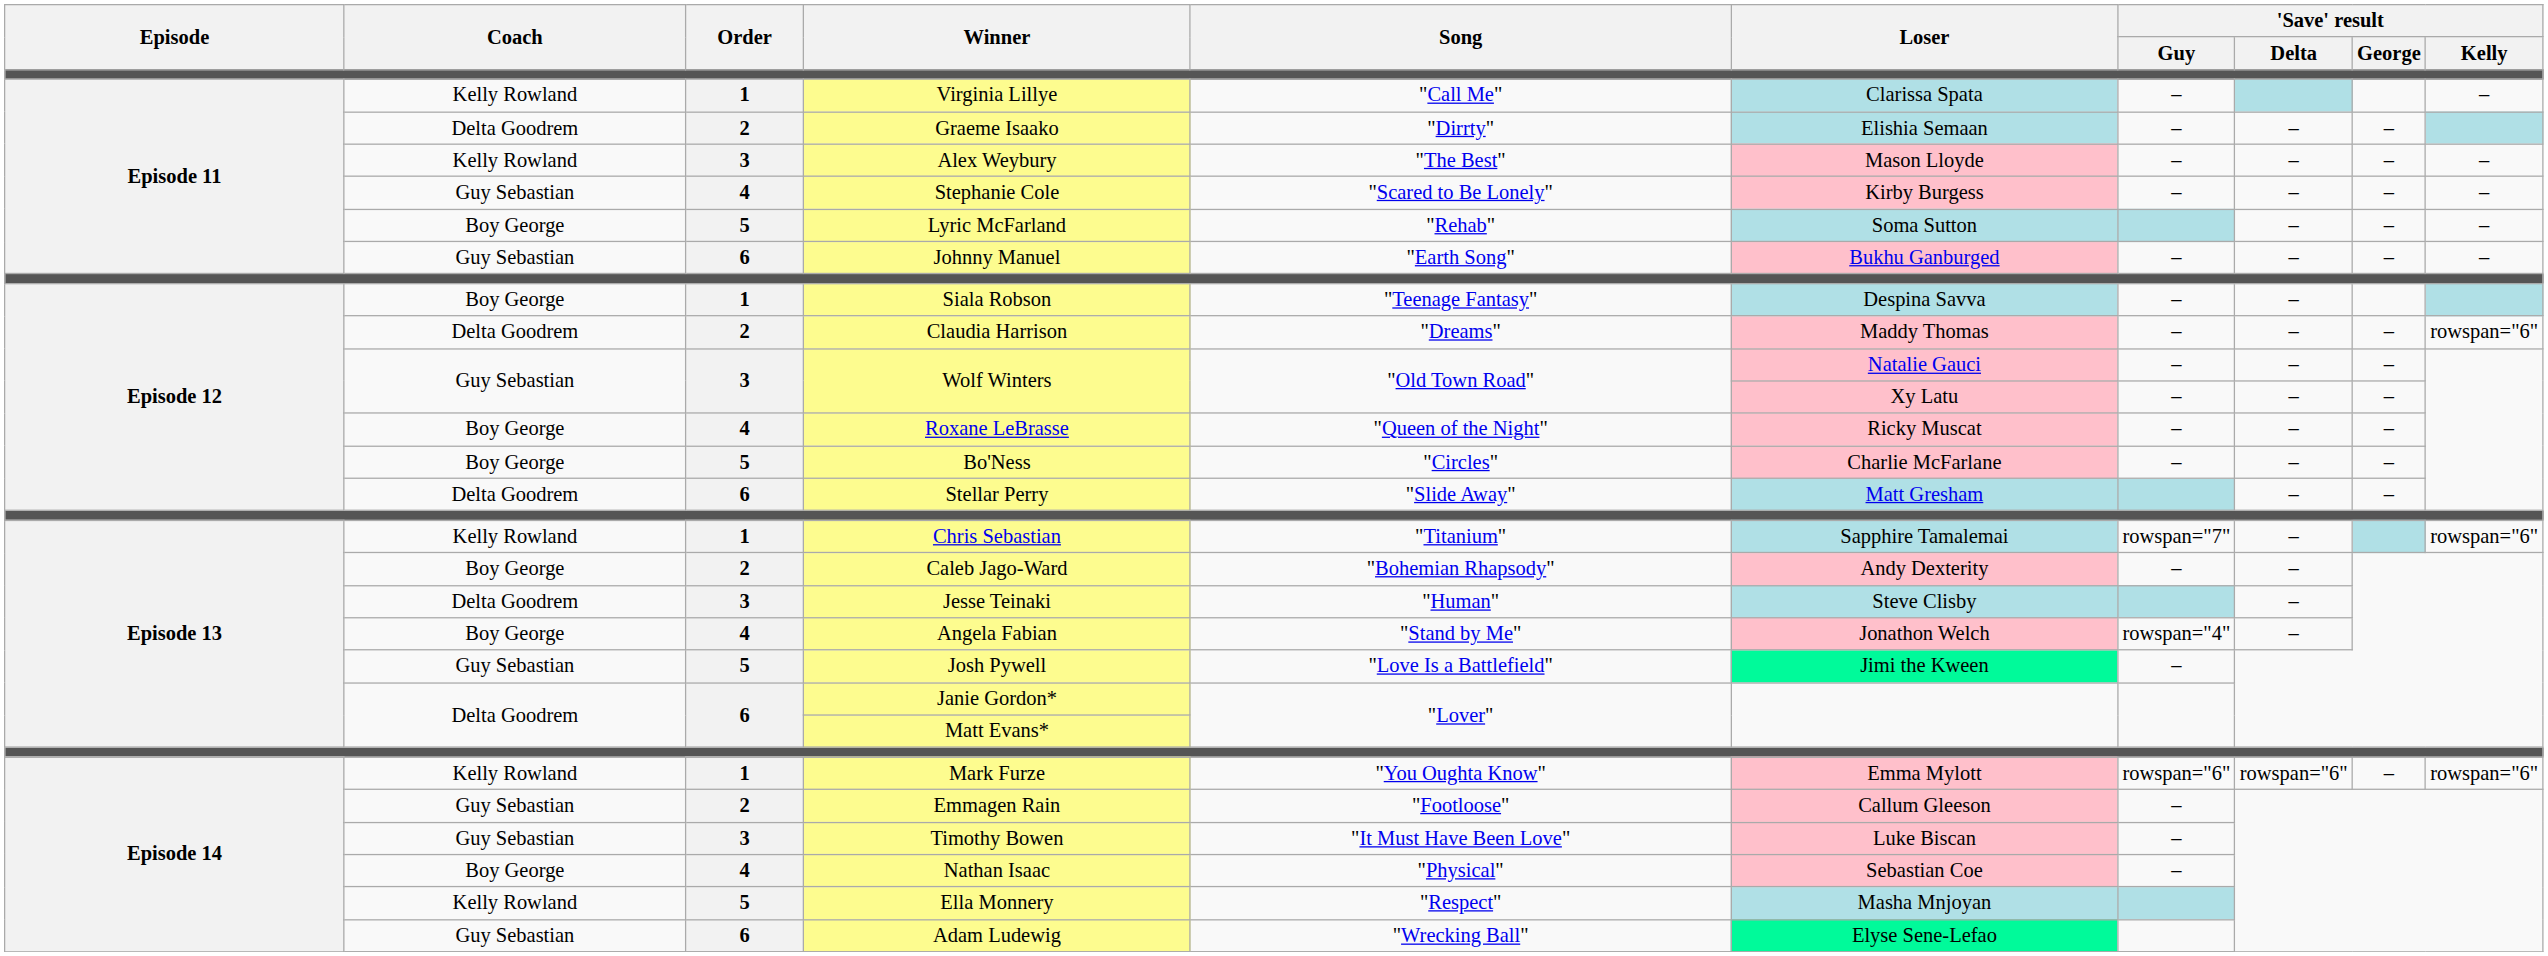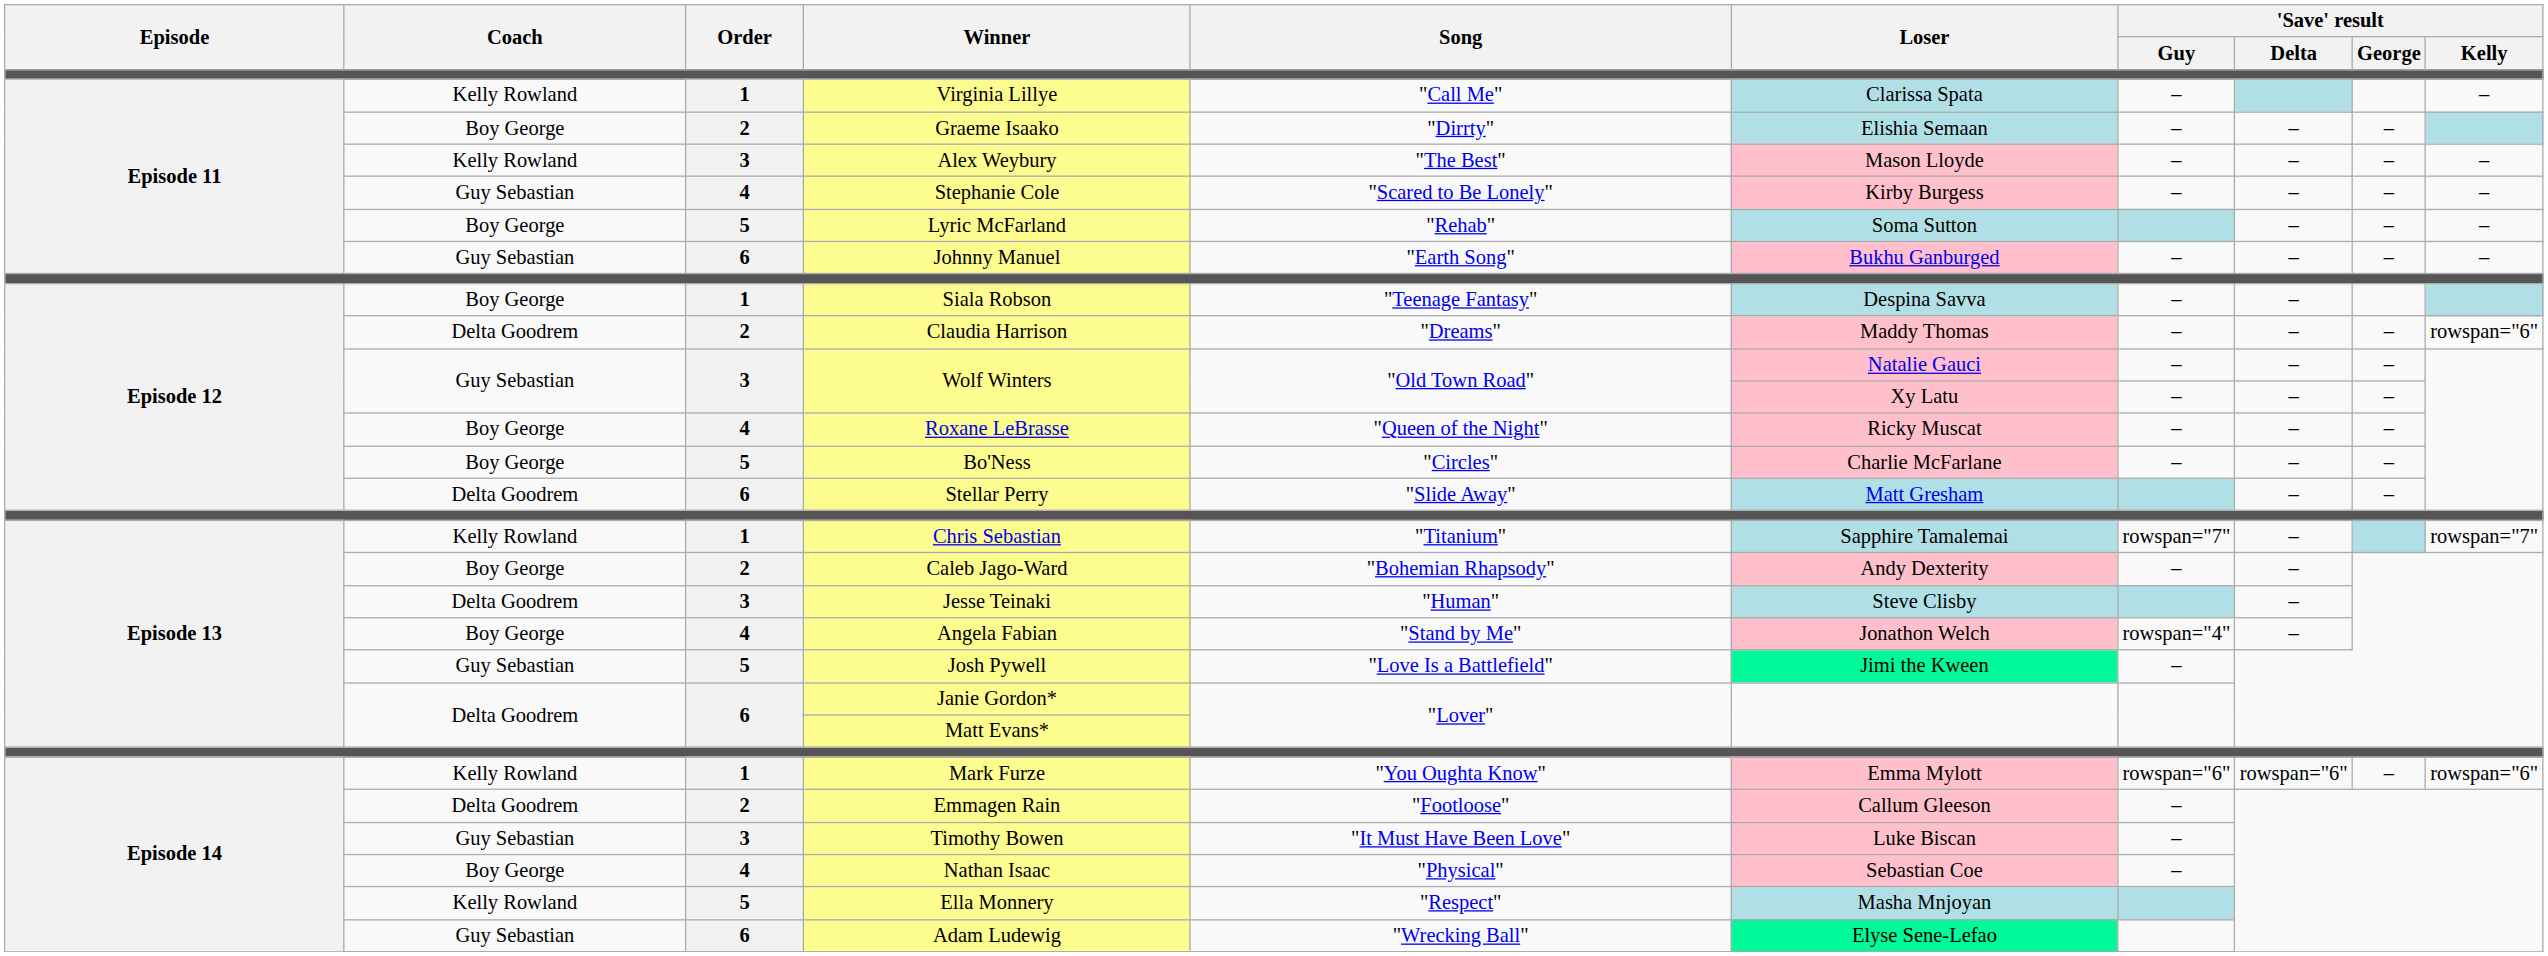(515, 127) Delta Goodrem -> (515, 127) Boy George
(2484, 536) rowspan="6" -> (2484, 536) rowspan="7"
(515, 805) Guy Sebastian -> (515, 805) Delta Goodrem
